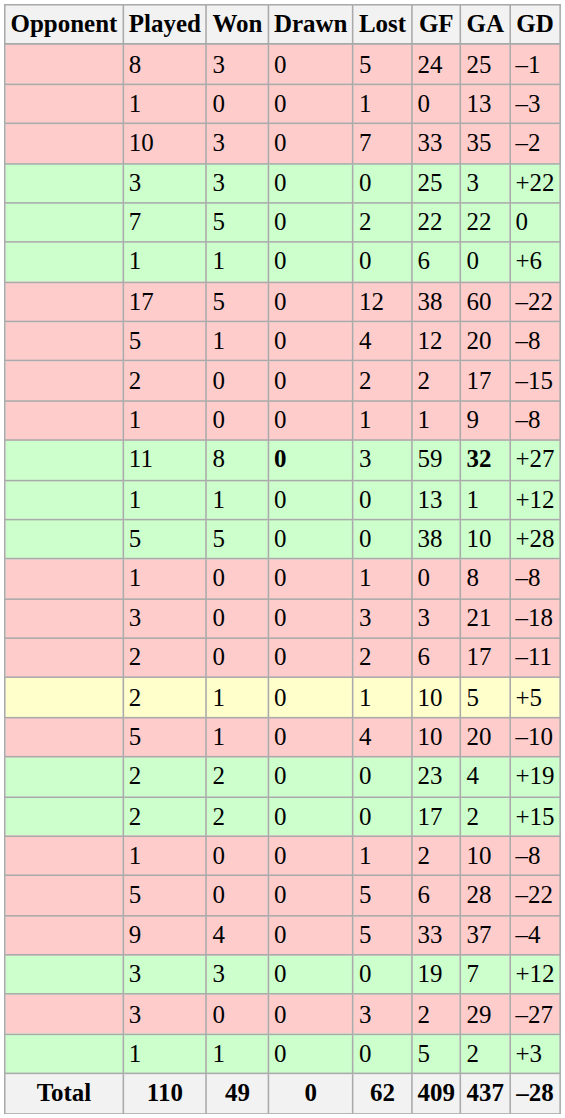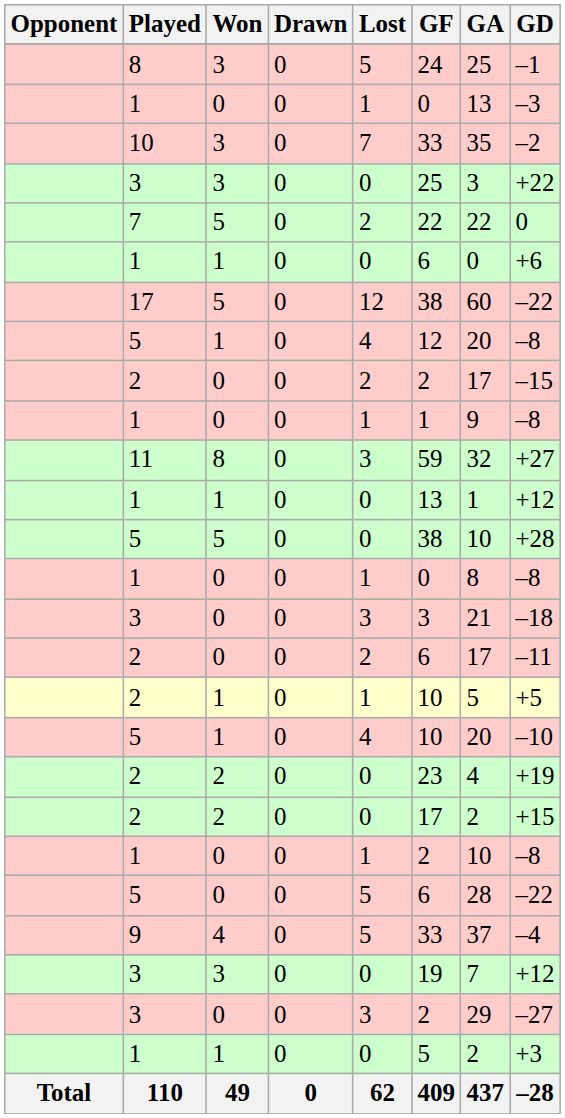(280, 459) bold -> (280, 459) normal
(479, 459) bold -> (479, 459) normal
